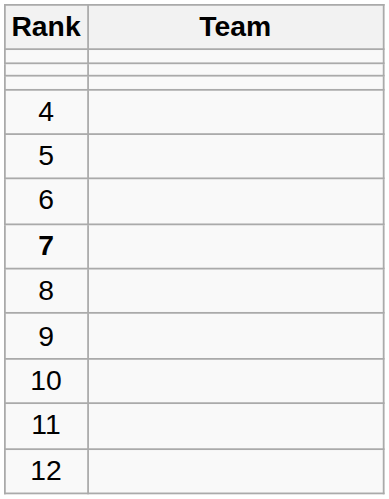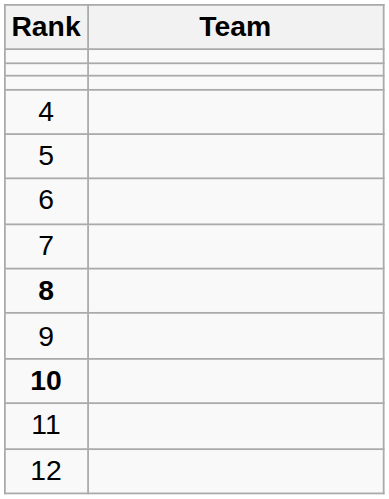(46, 245) bold -> (46, 245) normal
(46, 290) normal -> (46, 290) bold
(46, 380) normal -> (46, 380) bold
